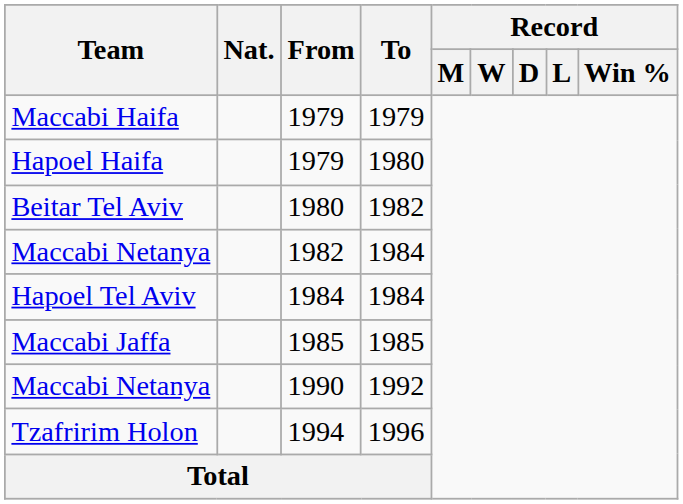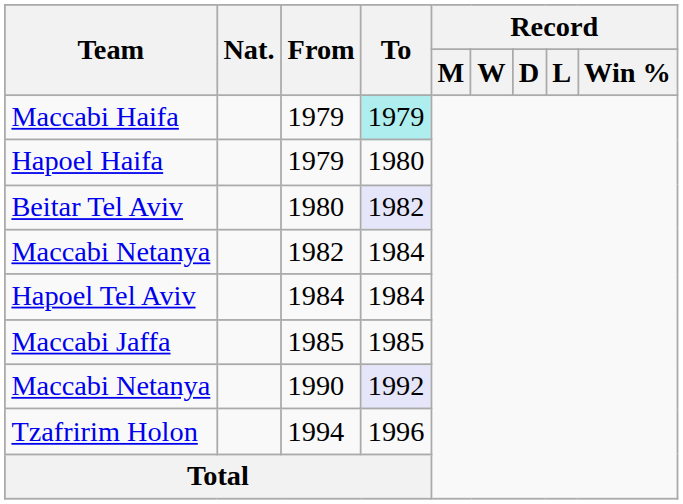(396, 116) no background -> (396, 116) paleturquoise background
(396, 206) no background -> (396, 206) lavender background
(396, 386) no background -> (396, 386) lavender background
